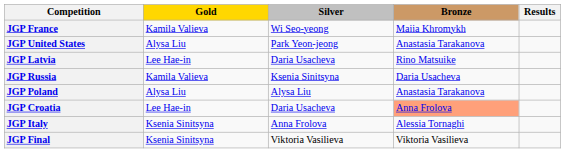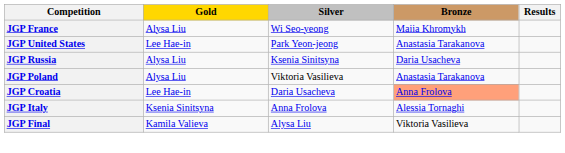(177, 28) Kamila Valieva -> (166, 28) Alysa Liu
(166, 44) Alysa Liu -> (168, 44) Lee Hae-in
- row: (31, 60)
(177, 76) Kamila Valieva -> (166, 60) Alysa Liu
(291, 92) Alysa Liu -> (307, 76) Viktoria Vasilieva
(180, 140) Ksenia Sinitsyna -> (177, 124) Kamila Valieva
(307, 140) Viktoria Vasilieva -> (291, 124) Alysa Liu
